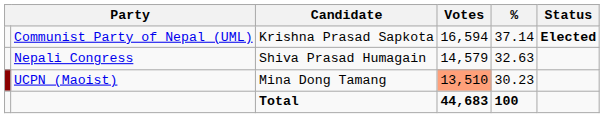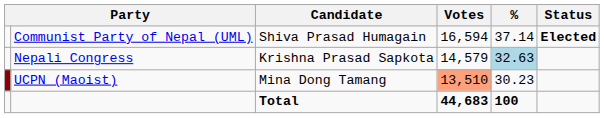(347, 37) Krishna Prasad Sapkota -> (343, 37) Shiva Prasad Humagain
(343, 59) Shiva Prasad Humagain -> (347, 59) Krishna Prasad Sapkota
(514, 59) no background -> (514, 59) lightblue background
